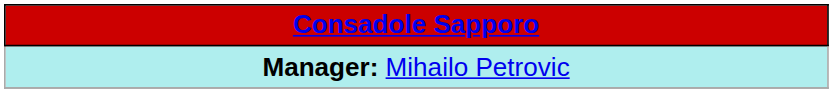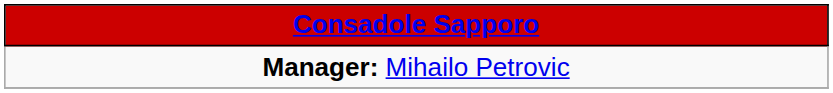(416, 66) paleturquoise background -> (416, 66) no background
